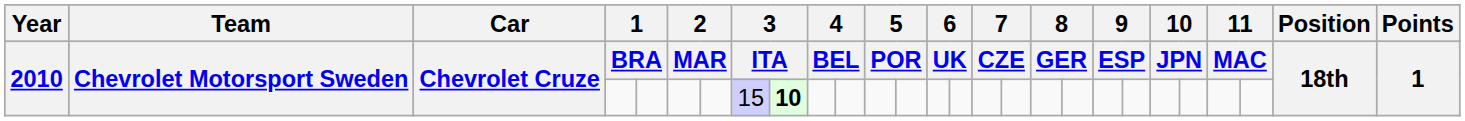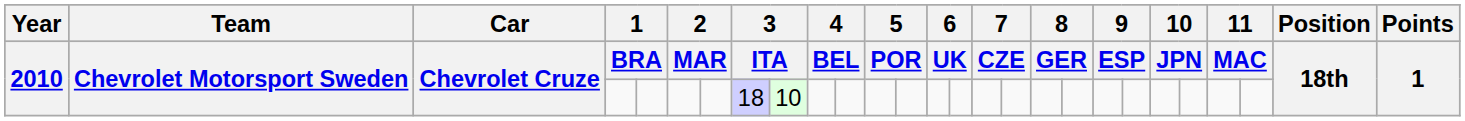(751, 97) 15 -> (751, 97) 18
(788, 97) bold -> (788, 97) normal
